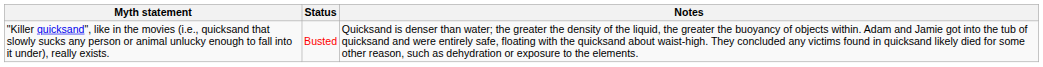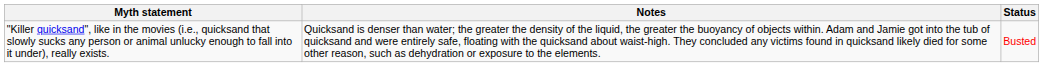columns swapped: (321, 12) <-> (689, 12)
